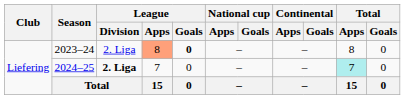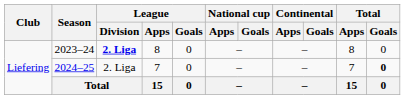(119, 49) normal -> (119, 49) bold
(157, 49) lightsalmon background -> (157, 49) no background
(189, 49) bold -> (189, 49) normal
(119, 67) bold -> (119, 67) normal
(352, 67) paleturquoise background -> (352, 67) no background
(383, 67) normal -> (383, 67) bold
